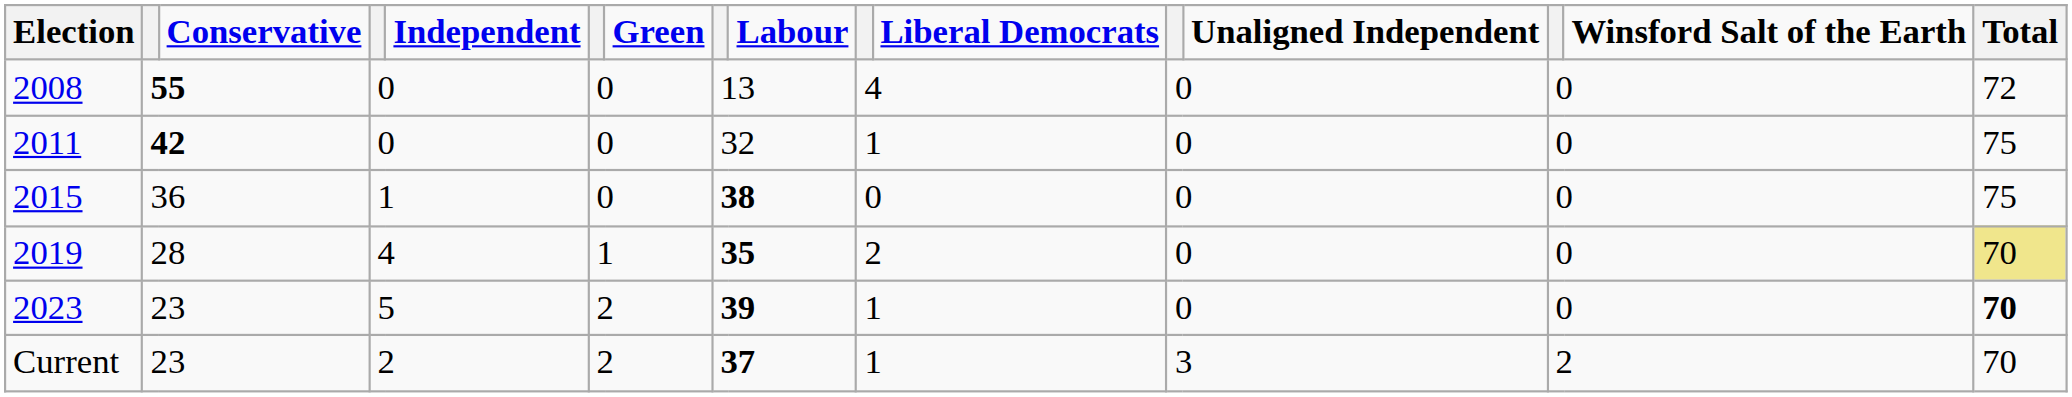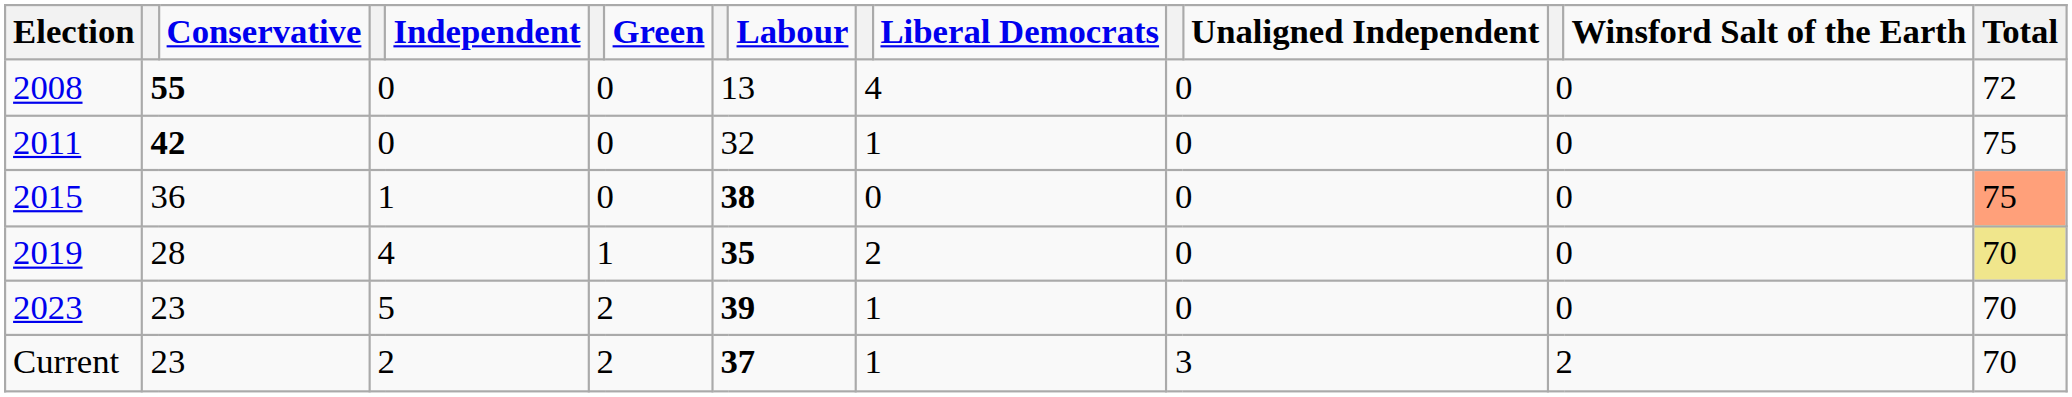(2000, 197) no background -> (2000, 197) lightsalmon background
(2000, 307) bold -> (2000, 307) normal
